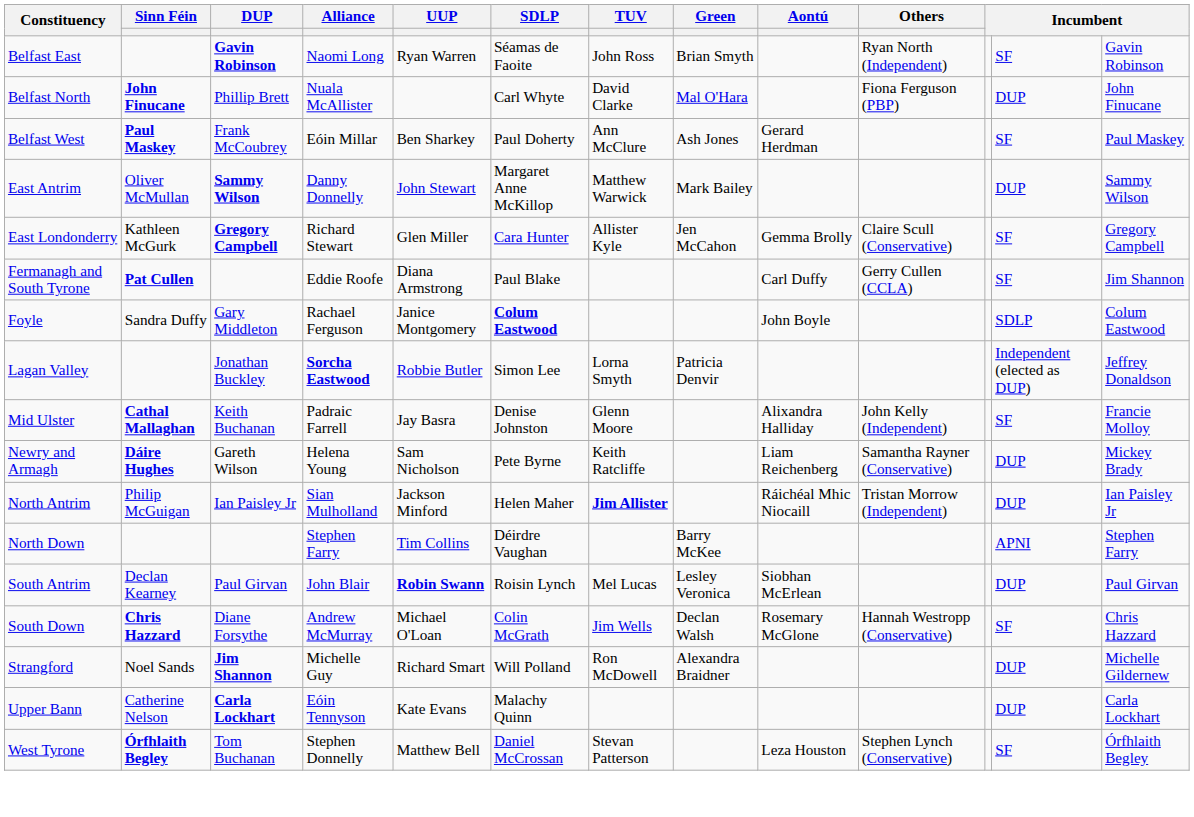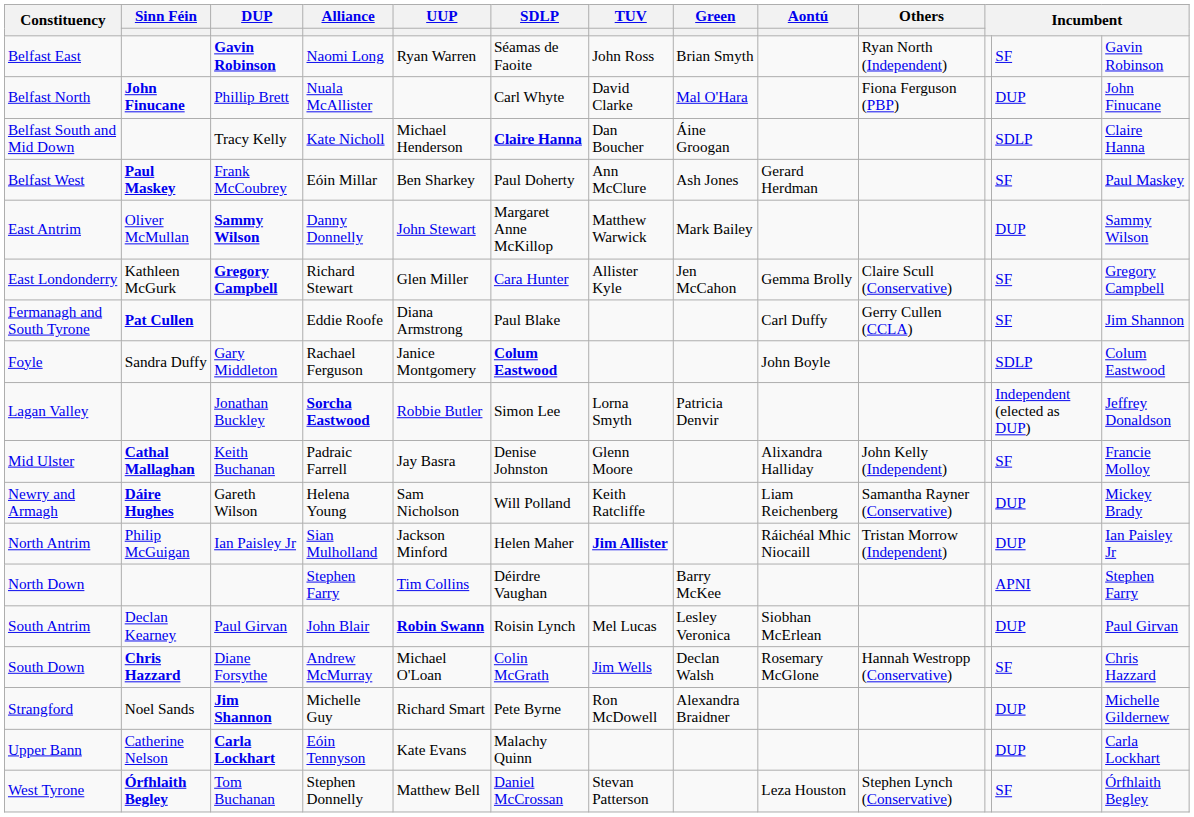+ row: (62, 138)
(527, 461) Pete Byrne -> (532, 502) Will Polland
(532, 667) Will Polland -> (527, 708) Pete Byrne
